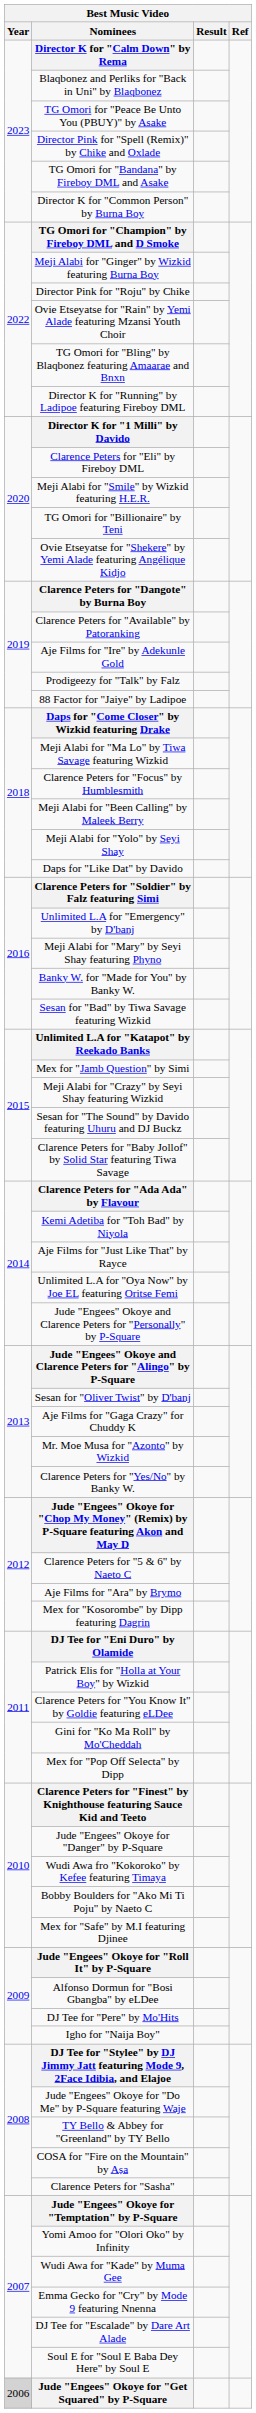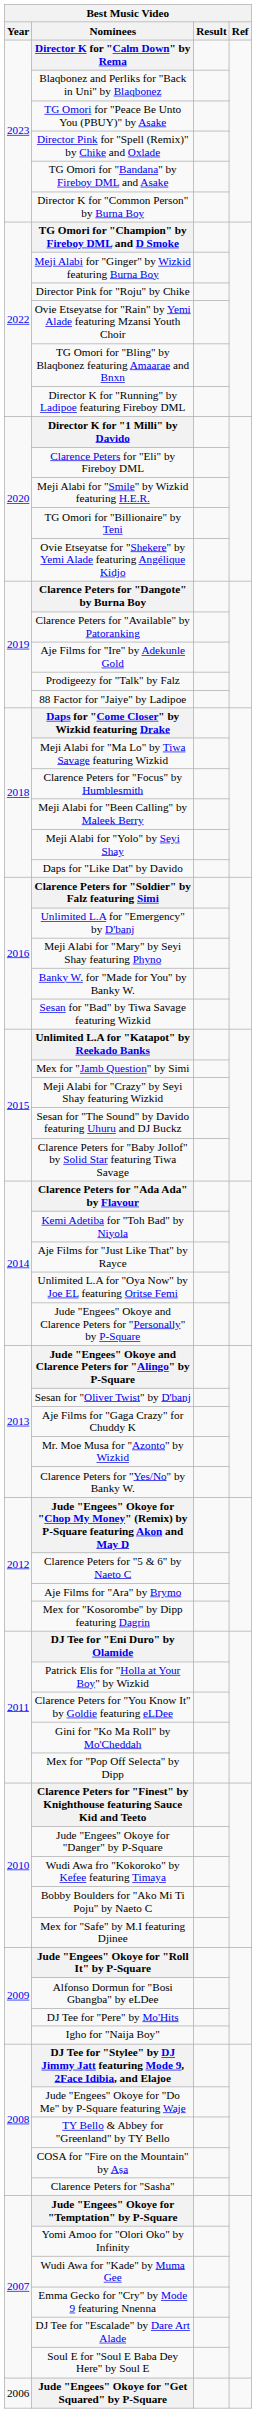(18, 2393) lightgrey background -> (18, 2393) no background
